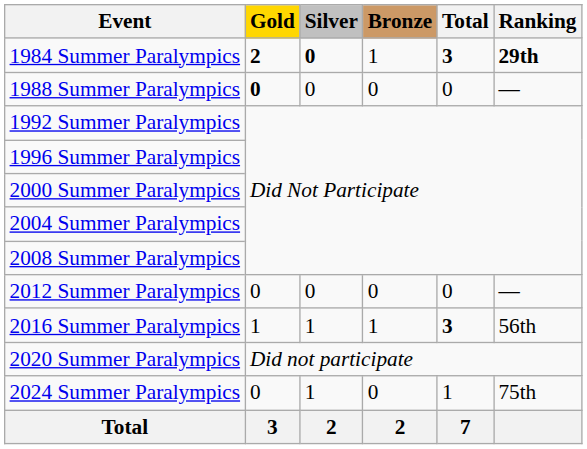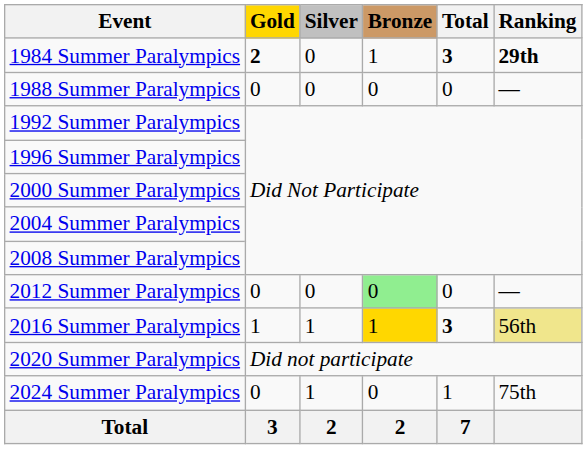(310, 55) bold -> (310, 55) normal
(255, 88) bold -> (255, 88) normal
(373, 291) no background -> (373, 291) lightgreen background
(373, 325) no background -> (373, 325) gold background
(517, 325) no background -> (517, 325) khaki background
